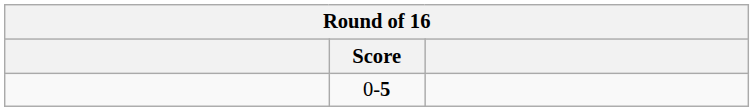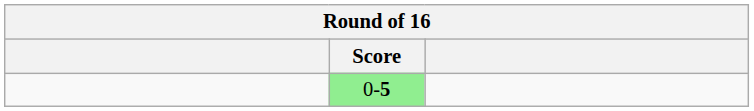(377, 89) no background -> (377, 89) lightgreen background
